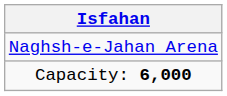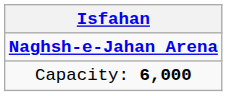(113, 47) normal -> (113, 47) bold
